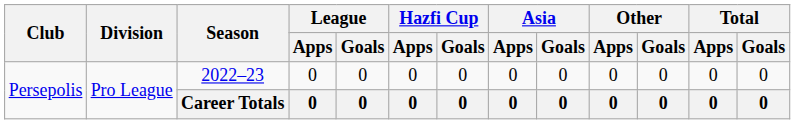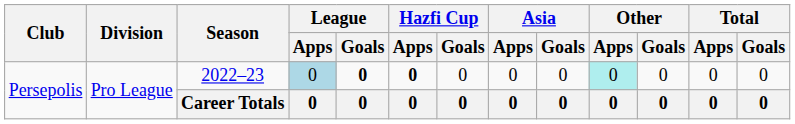(313, 75) no background -> (313, 75) lightblue background
(363, 75) normal -> (363, 75) bold
(413, 75) normal -> (413, 75) bold
(613, 75) no background -> (613, 75) paleturquoise background
